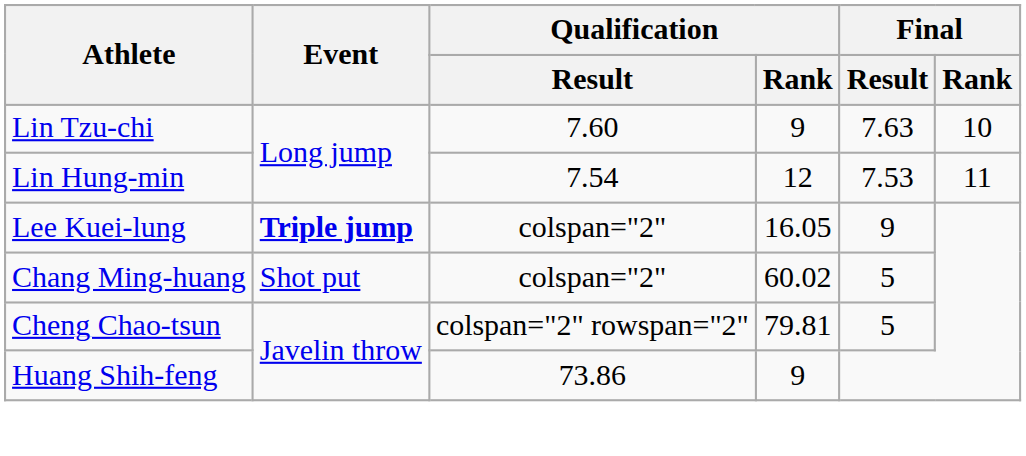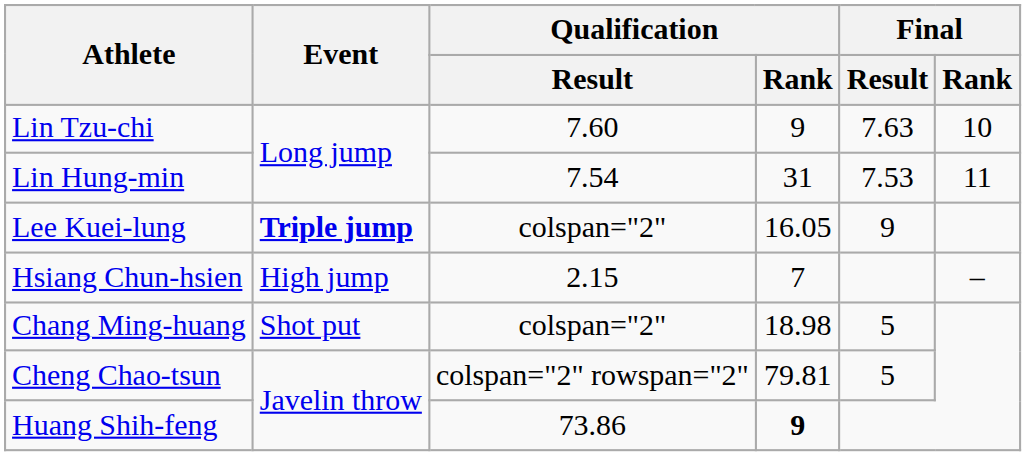(798, 177) 12 -> (798, 177) 31
+ row: (127, 276)
(798, 276) 60.02 -> (798, 325) 18.98
(798, 375) normal -> (798, 424) bold
